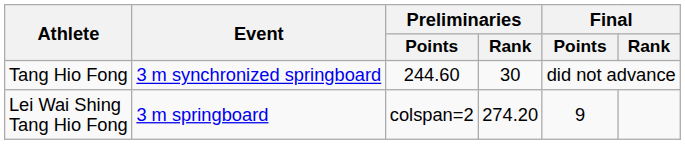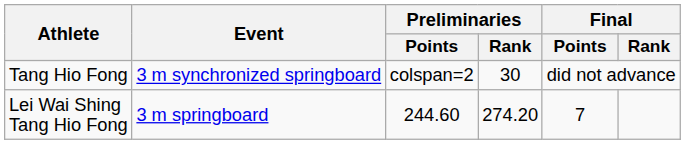(432, 76) 244.60 -> (432, 76) colspan=2
(432, 115) colspan=2 -> (432, 115) 244.60
(580, 115) 9 -> (580, 115) 7
